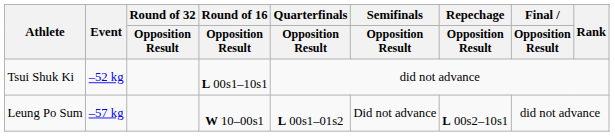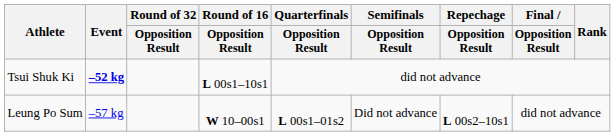(106, 77) normal -> (106, 77) bold
